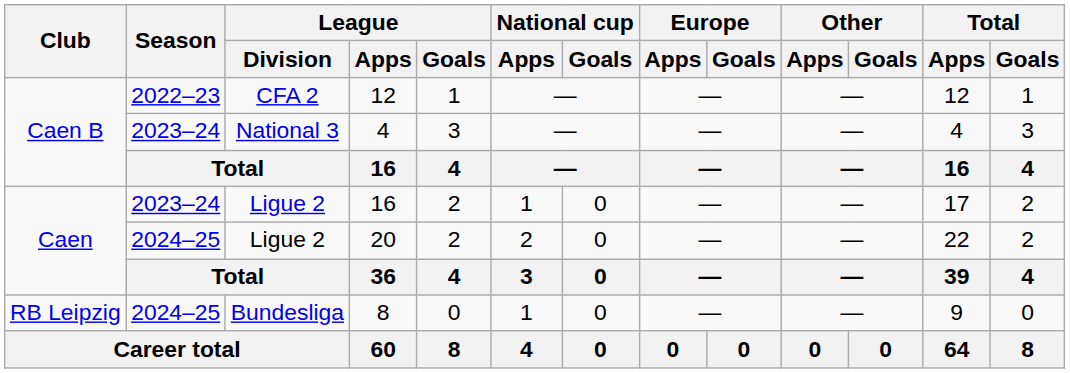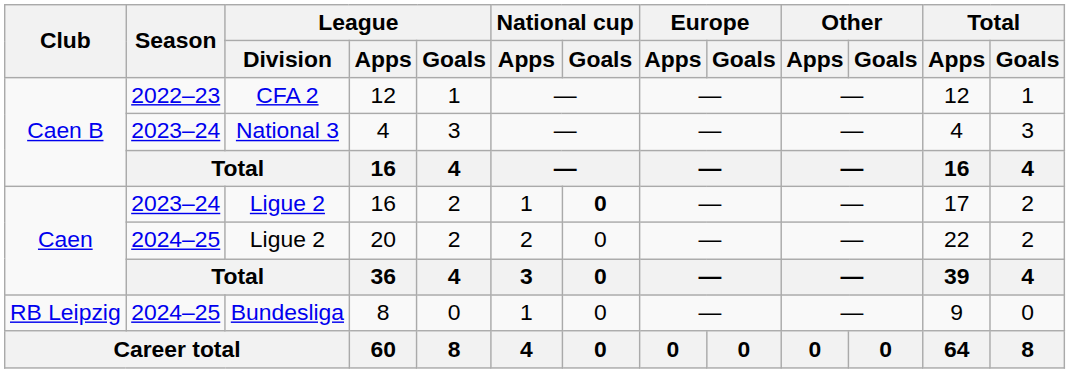(600, 204) normal -> (600, 204) bold
